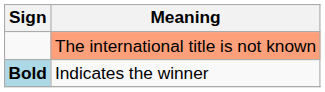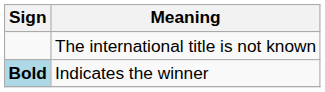(186, 45) lightsalmon background -> (186, 45) no background
